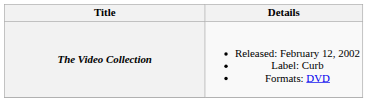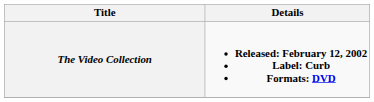(284, 66) normal -> (287, 66) bold
